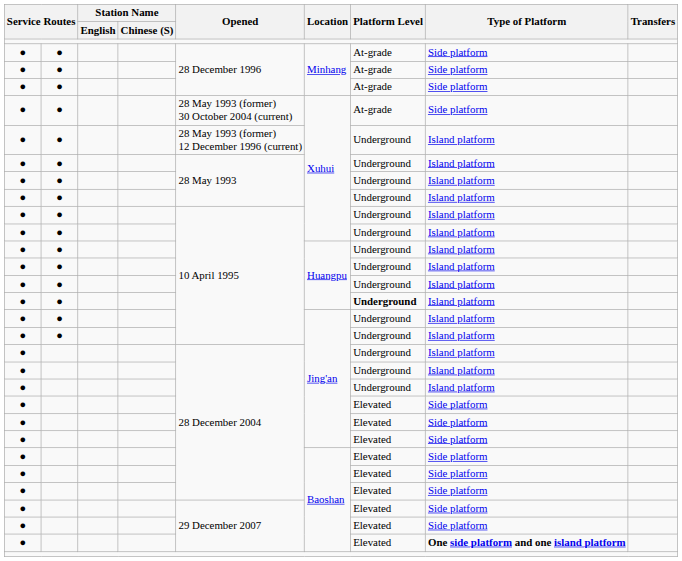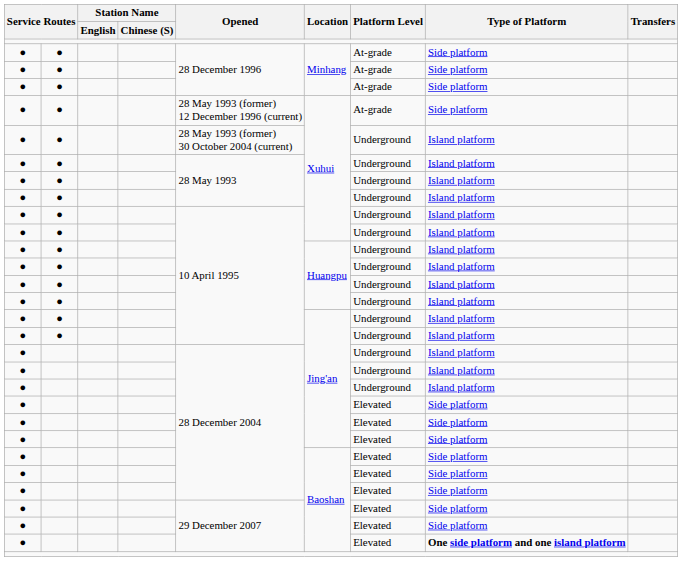(235, 110) 28 May 1993 (former) 30 October 2004 (current) -> (240, 110) 28 May 1993 (former) 12 December 1996 (current)
(240, 140) 28 May 1993 (former) 12 December 1996 (current) -> (235, 140) 28 May 1993 (former) 30 October 2004 (current)
(385, 301) bold -> (382, 301) normal
